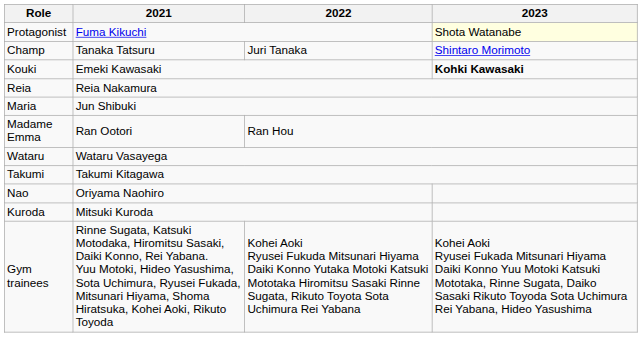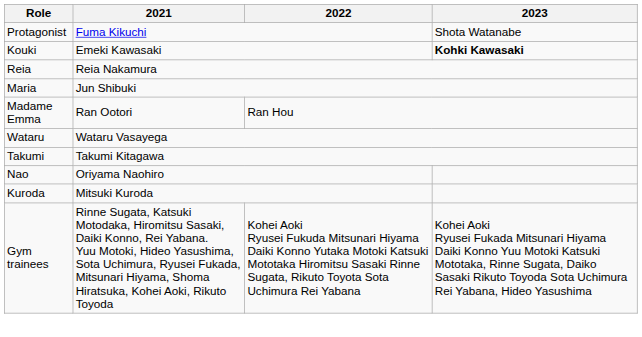(478, 32) lightyellow background -> (478, 32) no background
- row: (26, 50)
